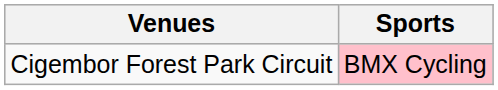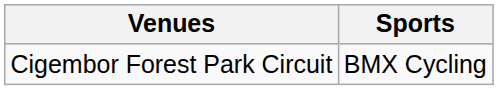(415, 63) pink background -> (415, 63) no background
